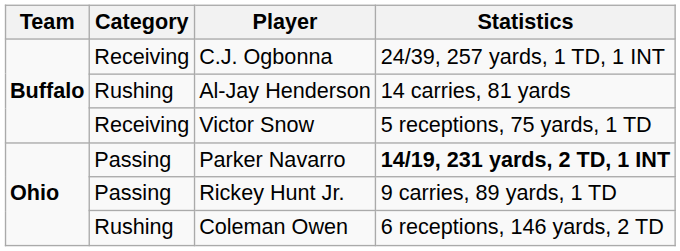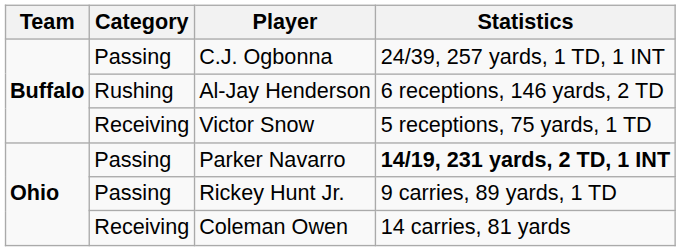(142, 56) Receiving -> (133, 56) Passing
(476, 90) 14 carries, 81 yards -> (522, 90) 6 receptions, 146 yards, 2 TD
(134, 227) Rushing -> (142, 227) Receiving
(522, 227) 6 receptions, 146 yards, 2 TD -> (476, 227) 14 carries, 81 yards
